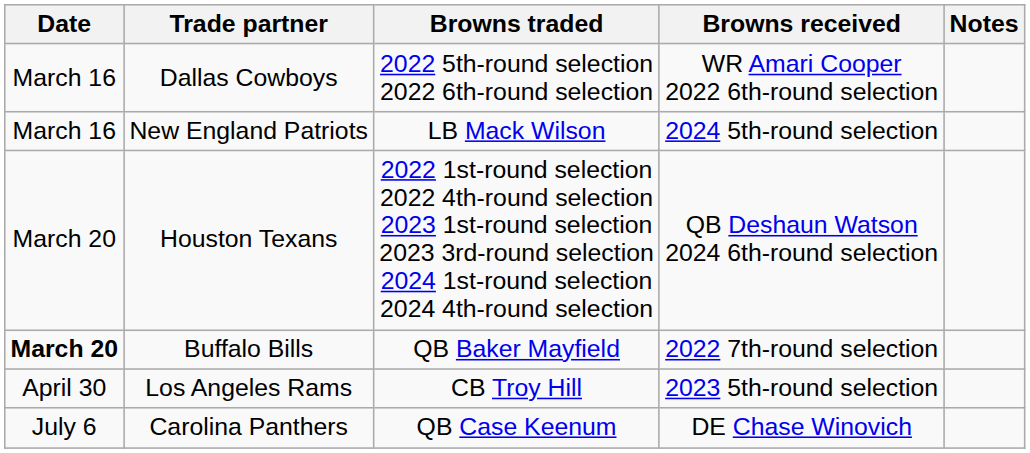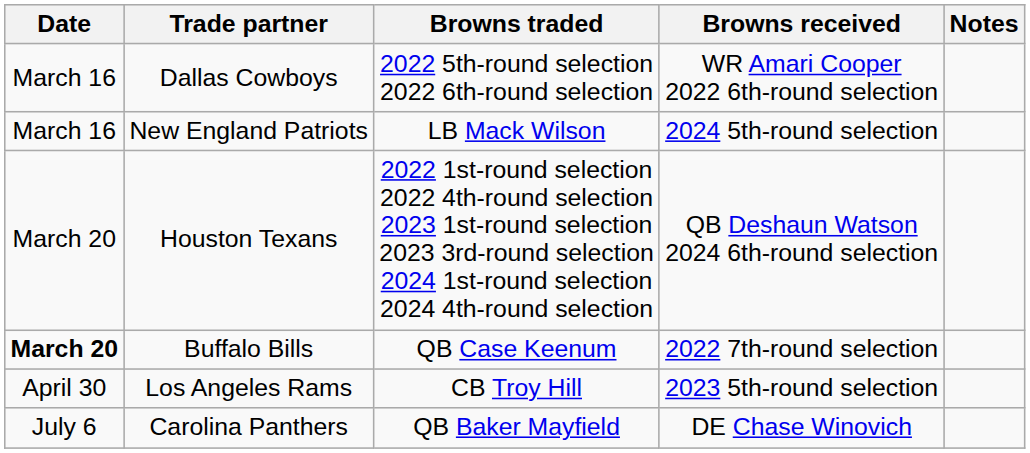(517, 348) QB Baker Mayfield -> (517, 348) QB Case Keenum
(517, 427) QB Case Keenum -> (517, 427) QB Baker Mayfield
